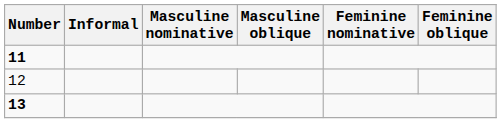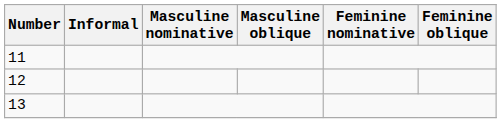(17, 57) bold -> (17, 57) normal
(17, 105) bold -> (17, 105) normal
